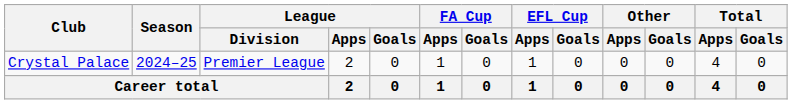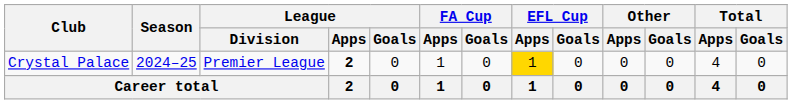(349, 63) normal -> (349, 63) bold
(532, 63) no background -> (532, 63) gold background
